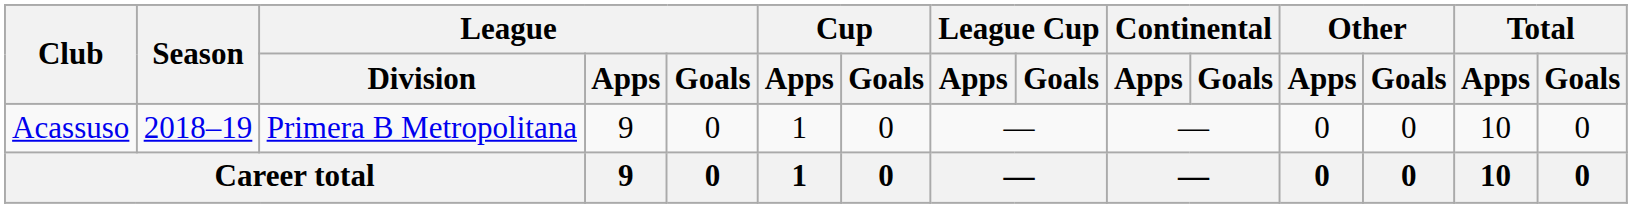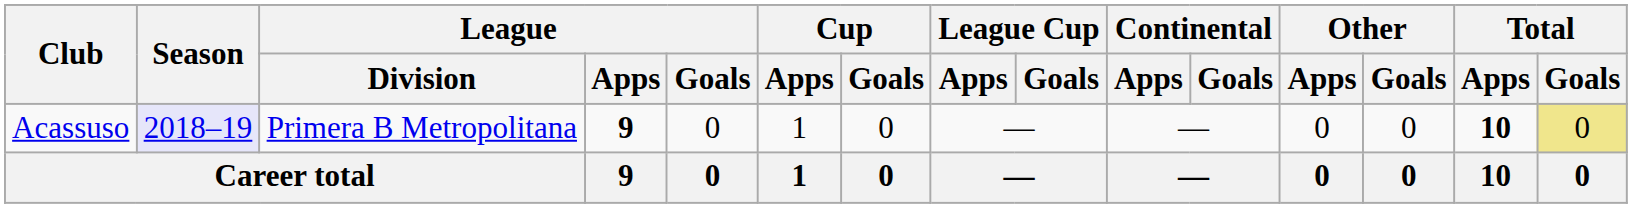(198, 127) no background -> (198, 127) lavender background
(626, 127) normal -> (626, 127) bold
(1495, 127) normal -> (1495, 127) bold
(1582, 127) no background -> (1582, 127) khaki background
